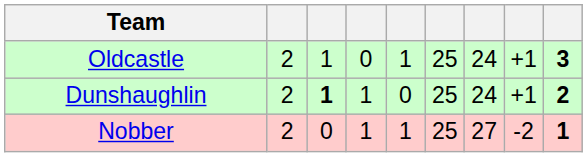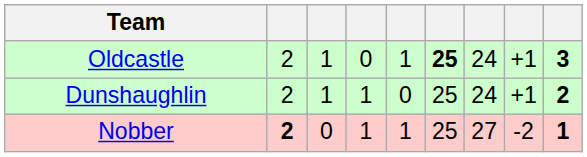(445, 59) normal -> (445, 59) bold
(326, 95) bold -> (326, 95) normal
(287, 132) normal -> (287, 132) bold
